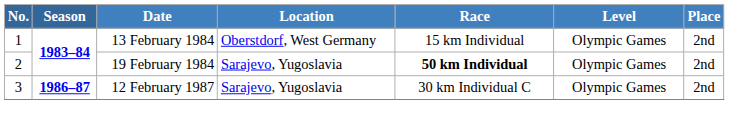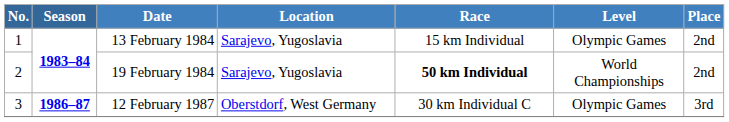(299, 40) Oberstdorf, West Germany -> (282, 40) Sarajevo, Yugoslavia
(619, 64) Olympic Games -> (619, 72) World Championships
(282, 88) Sarajevo, Yugoslavia -> (299, 105) Oberstdorf, West Germany
(704, 88) 2nd -> (704, 105) 3rd
